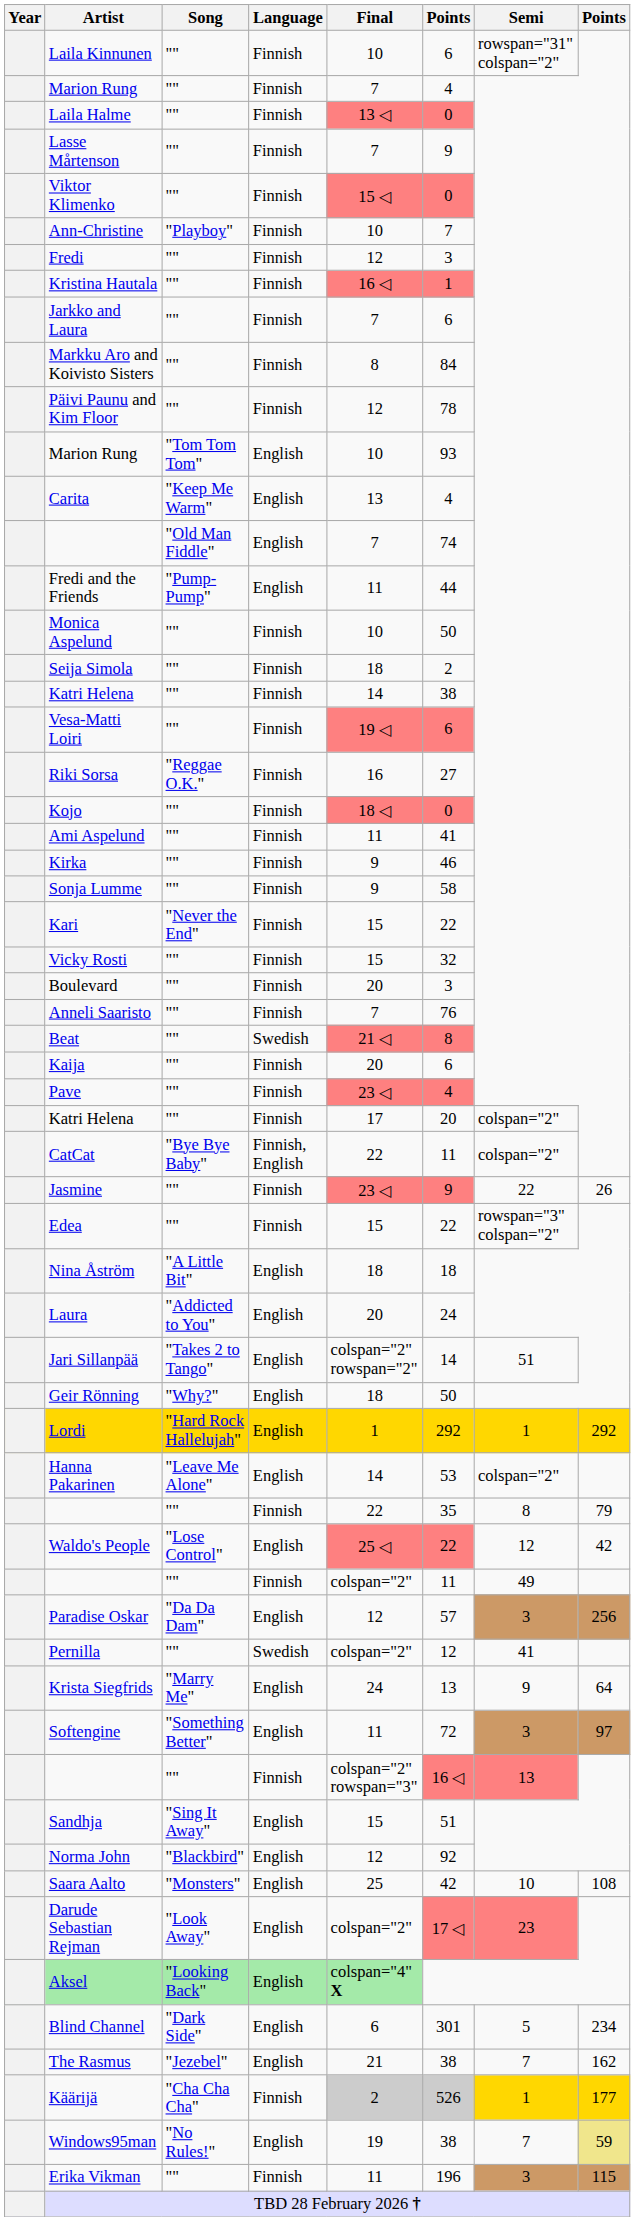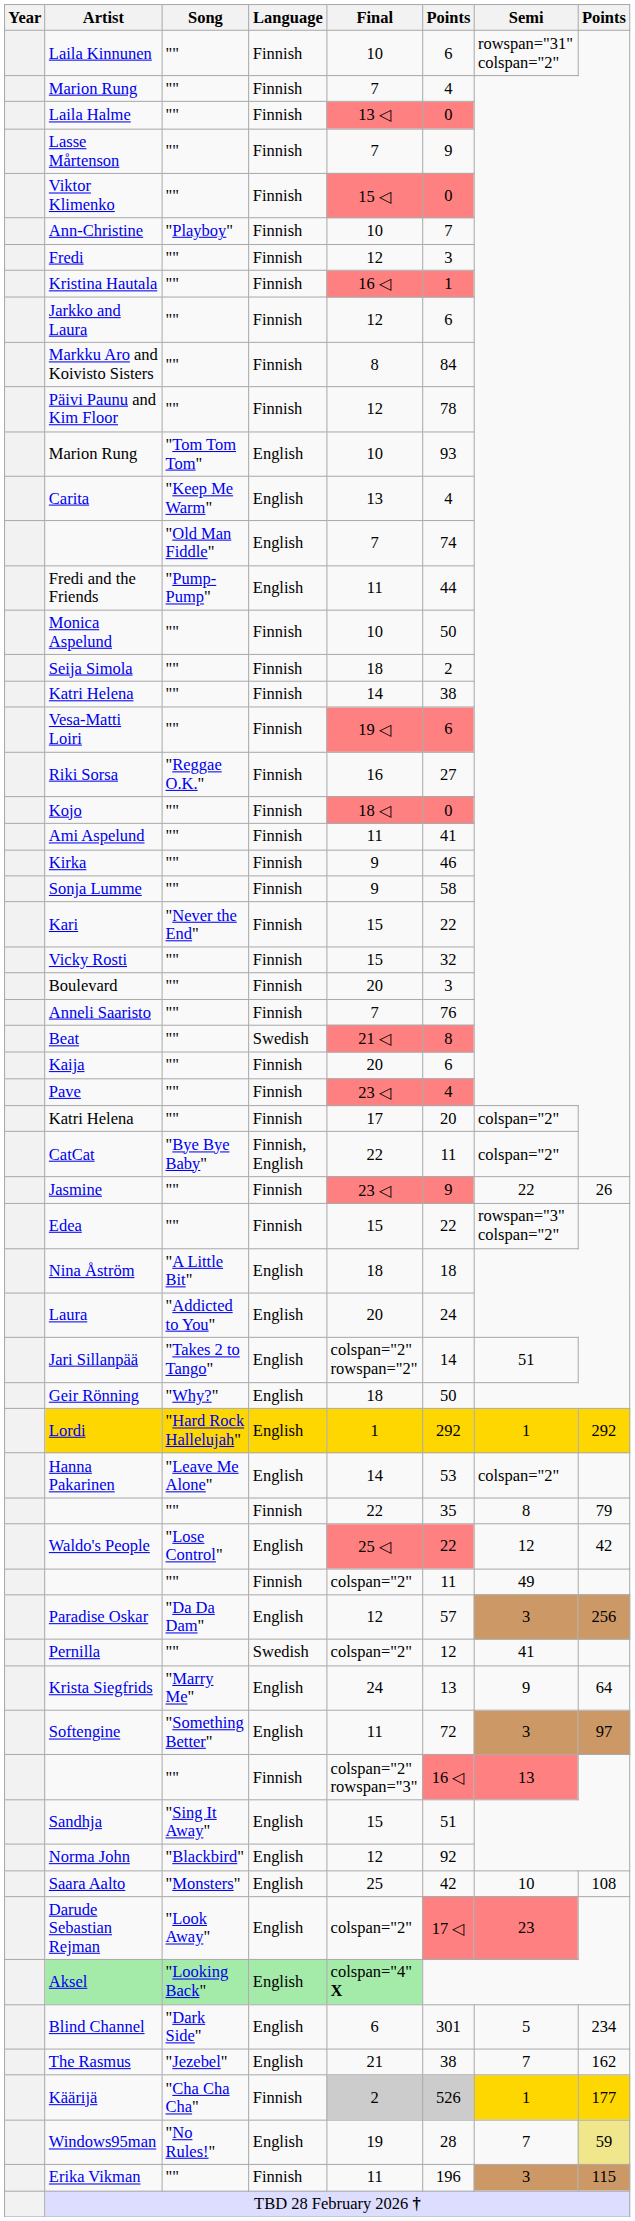(375, 319) 7 -> (375, 319) 12
(448, 2142) 38 -> (448, 2142) 28
